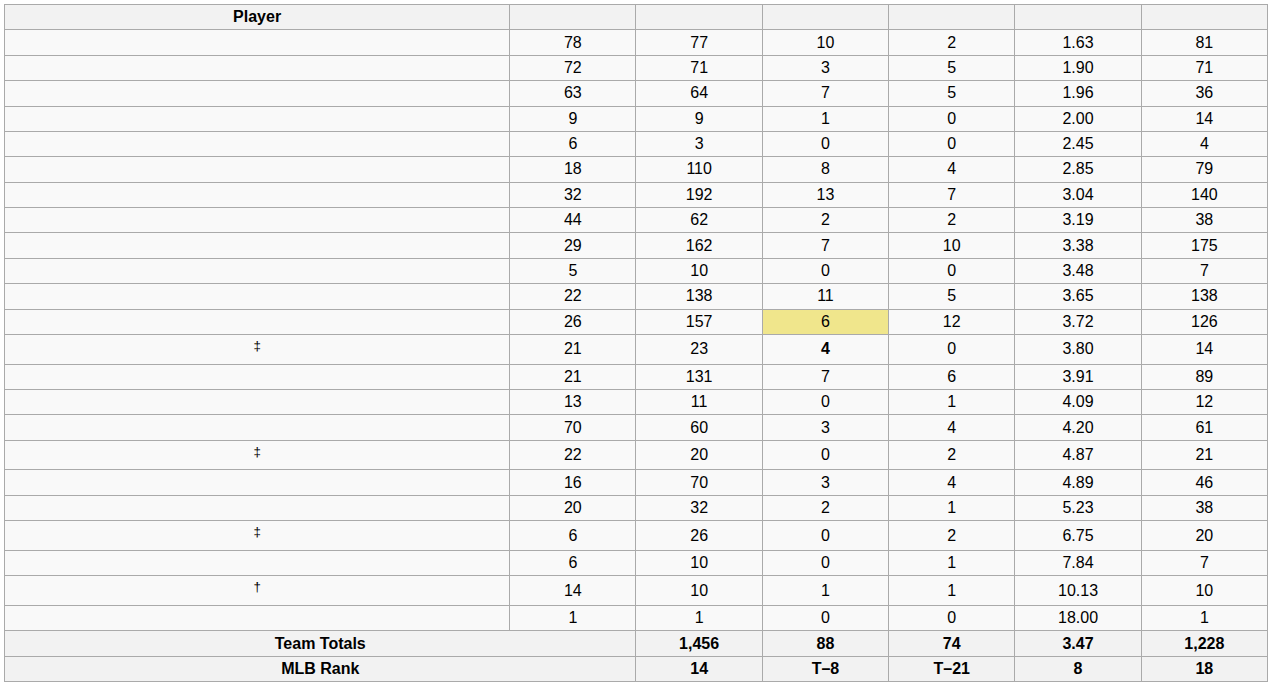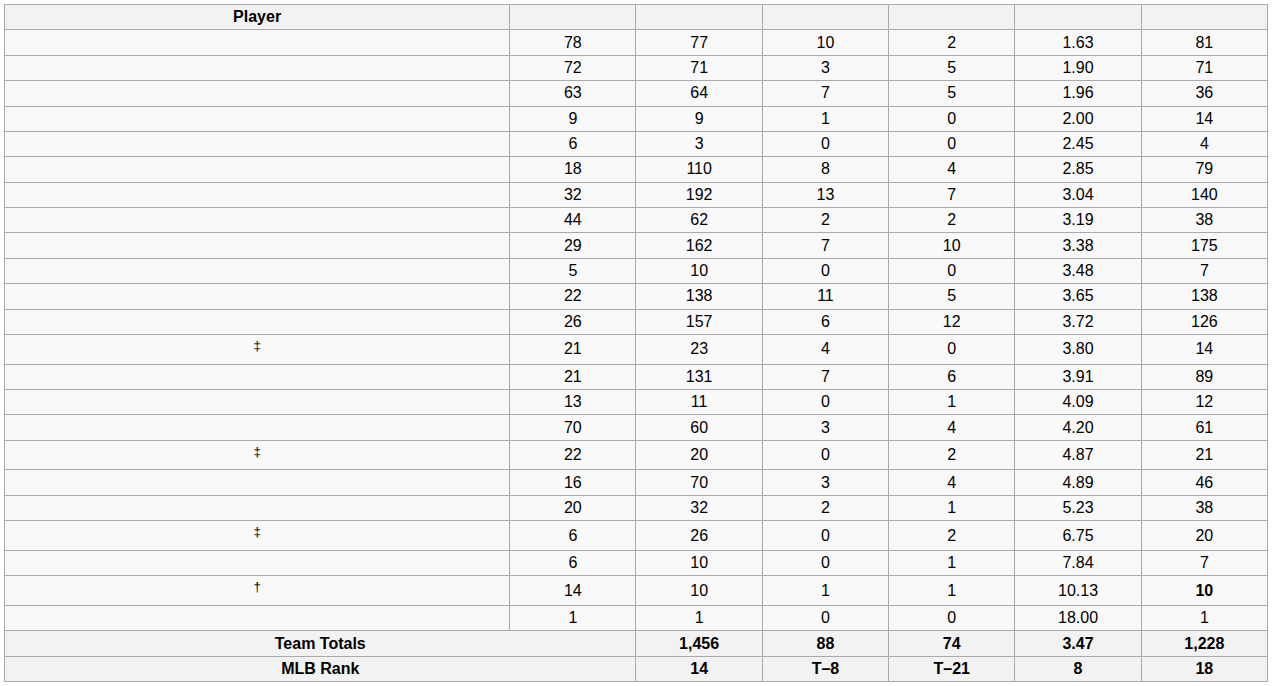(825, 321) khaki background -> (825, 321) no background
(825, 349) bold -> (825, 349) normal
(1204, 590) normal -> (1204, 590) bold
